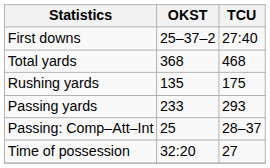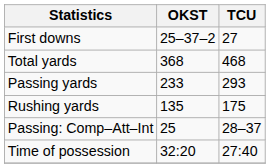(240, 38) 27:40 -> (230, 38) 27
rows swapped: (53, 83) <-> (52, 106)
(230, 151) 27 -> (240, 151) 27:40
